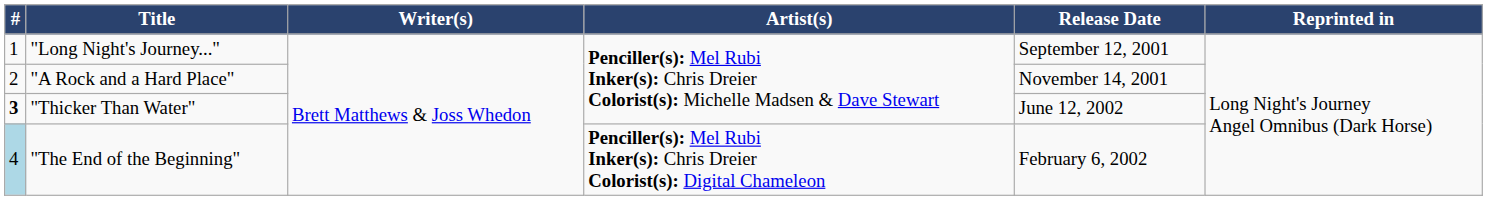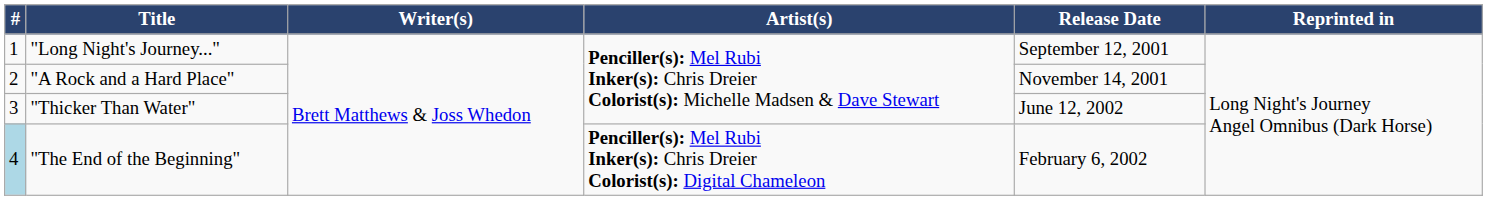(14, 108) bold -> (14, 108) normal
